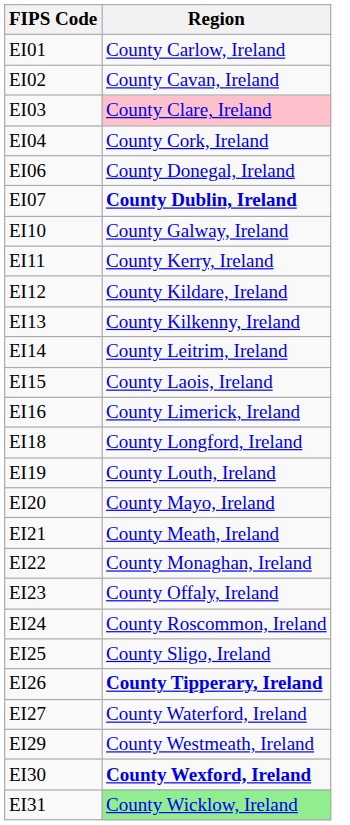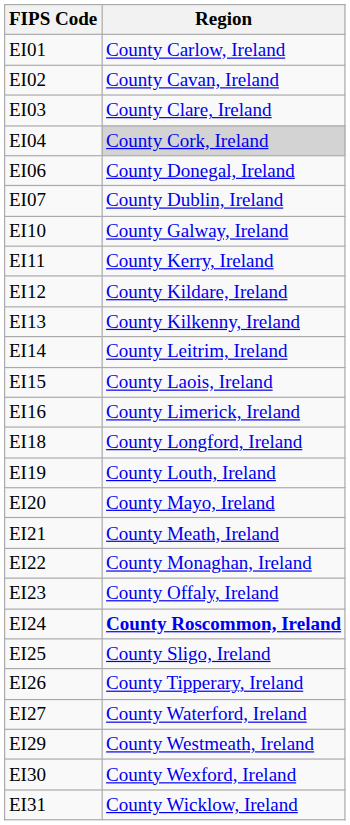(189, 110) pink background -> (189, 110) no background
(187, 140) no background -> (187, 140) lightgrey background
(201, 200) bold -> (195, 200) normal
(216, 623) normal -> (224, 623) bold
(214, 683) bold -> (205, 683) normal
(209, 774) bold -> (201, 774) normal
(202, 804) lightgreen background -> (202, 804) no background
